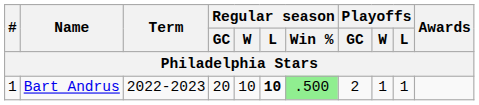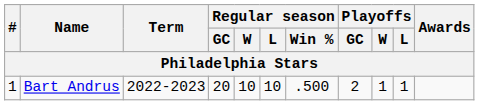(273, 88) bold -> (273, 88) normal
(312, 88) lightgreen background -> (312, 88) no background
